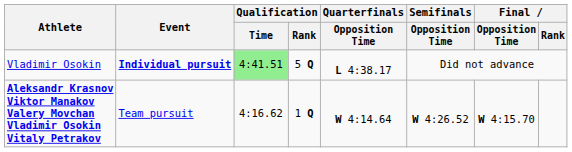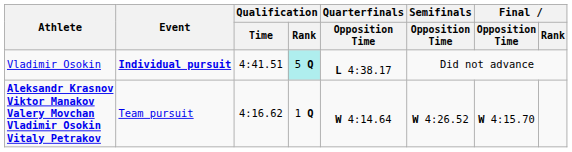(261, 65) lightgreen background -> (261, 65) no background
(304, 65) no background -> (304, 65) paleturquoise background
